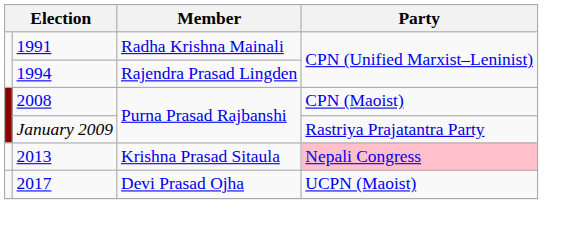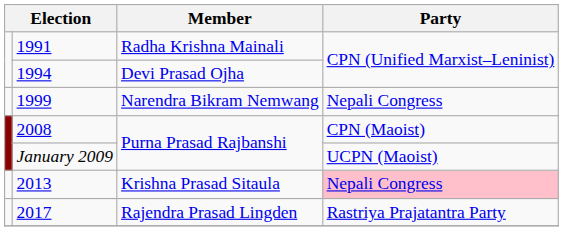(209, 73) Rajendra Prasad Lingden -> (183, 73) Devi Prasad Ojha
+ row: (34, 101)
(395, 128) Rastriya Prajatantra Party -> (382, 156) UCPN (Maoist)
(183, 184) Devi Prasad Ojha -> (209, 211) Rajendra Prasad Lingden
(361, 184) UCPN (Maoist) -> (416, 211) Rastriya Prajatantra Party
